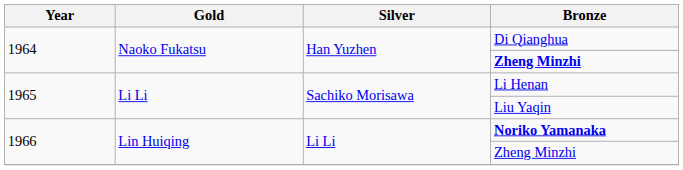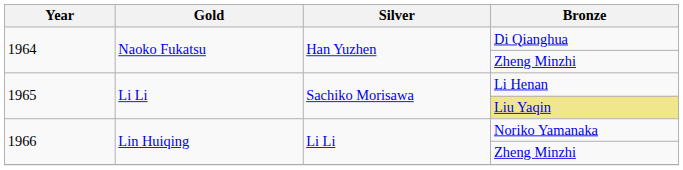(537, 61) bold -> (535, 61) normal
(522, 107) no background -> (522, 107) khaki background
(550, 130) bold -> (546, 130) normal
